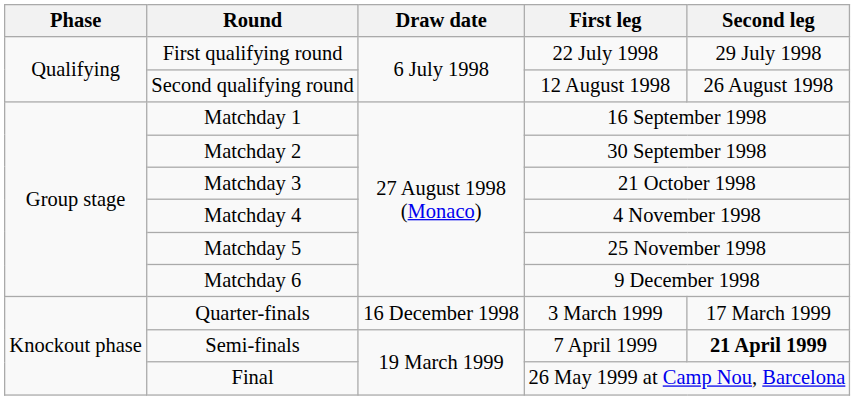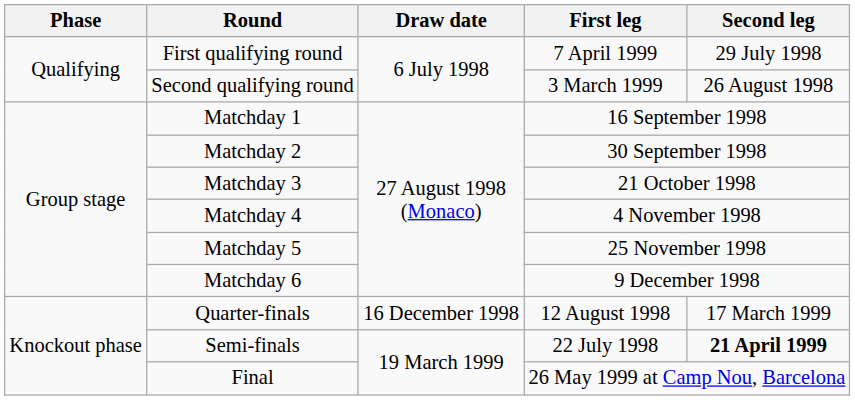(605, 53) 22 July 1998 -> (605, 53) 7 April 1999
(605, 85) 12 August 1998 -> (605, 85) 3 March 1999
(605, 313) 3 March 1999 -> (605, 313) 12 August 1998
(605, 345) 7 April 1999 -> (605, 345) 22 July 1998
